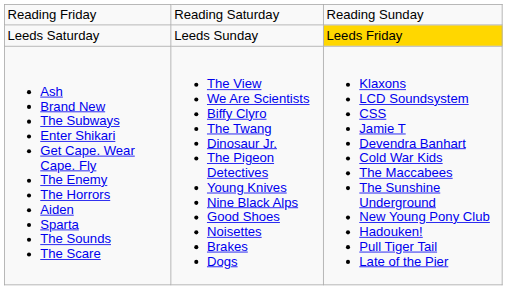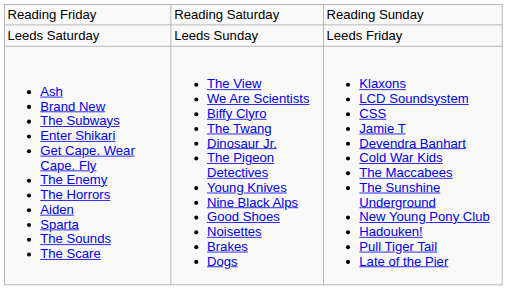(364, 35) gold background -> (364, 35) no background
